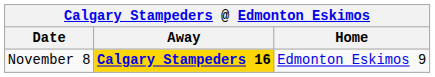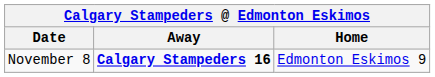(184, 61) gold background -> (184, 61) no background
